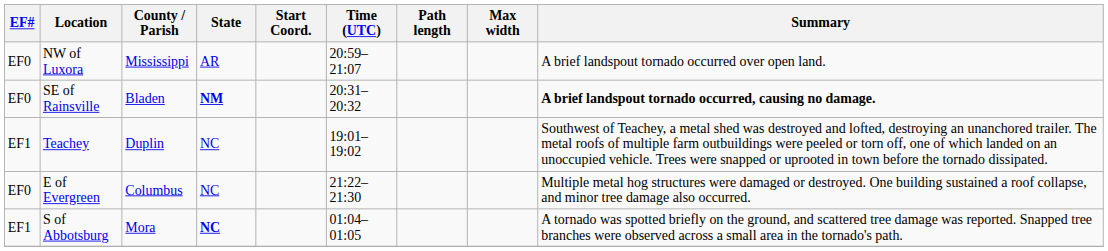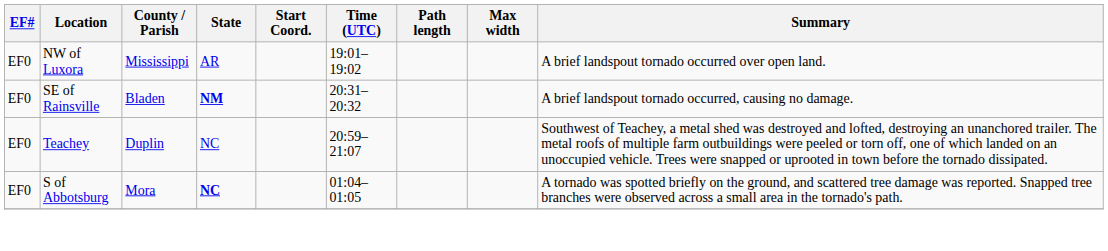(349, 61) 20:59–21:07 -> (349, 61) 19:01–19:02
(708, 98) bold -> (697, 98) normal
(19, 144) EF1 -> (19, 144) EF0
(349, 144) 19:01–19:02 -> (349, 144) 20:59–21:07
- row: (71, 189)
(19, 227) EF1 -> (19, 189) EF0
